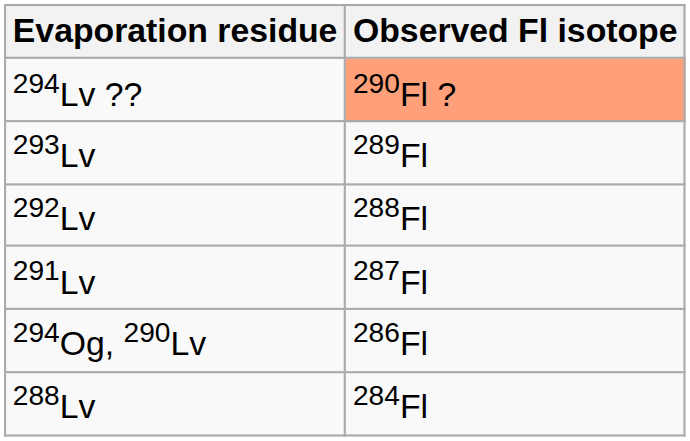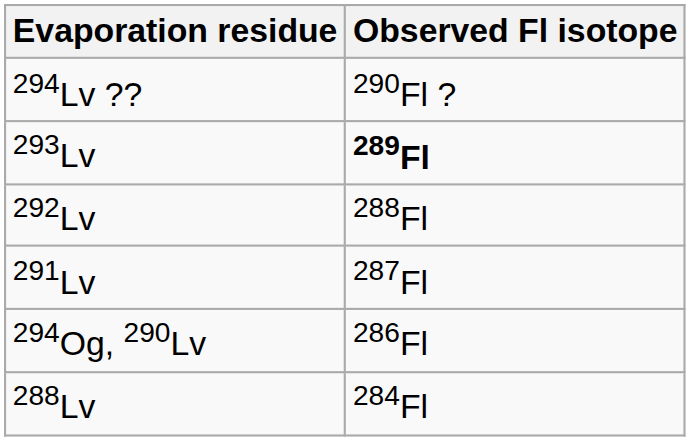(405, 89) lightsalmon background -> (405, 89) no background
(391, 152) normal -> (391, 152) bold
